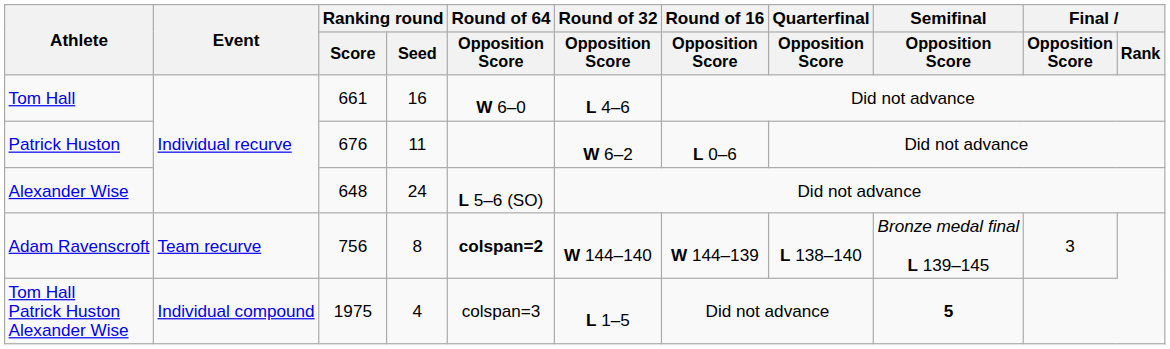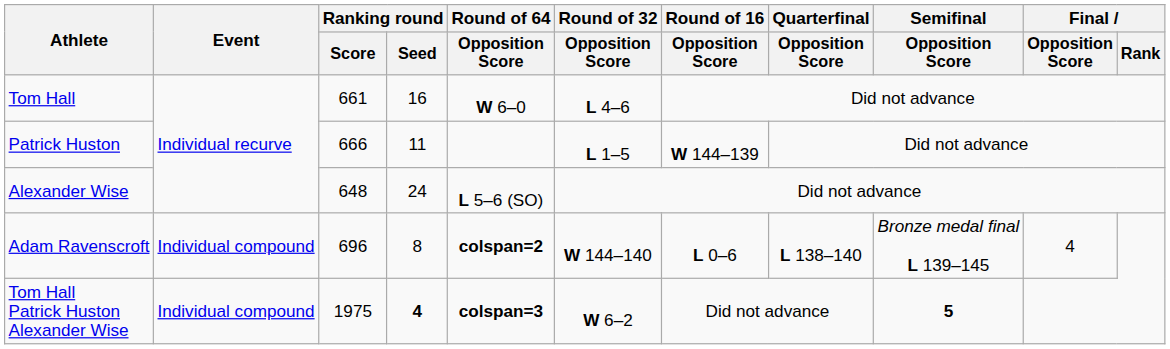(353, 145) 676 -> (353, 145) 666
(608, 154) W 6–2 -> (608, 154) L 1–5
(715, 154) L 0–6 -> (715, 154) W 144–139
(209, 246) Team recurve -> (236, 246) Individual compound
(353, 246) 756 -> (353, 246) 696
(715, 256) W 144–139 -> (715, 256) L 0–6
(1070, 246) 3 -> (1070, 246) 4
(417, 312) normal -> (417, 312) bold
(501, 312) normal -> (501, 312) bold
(608, 321) L 1–5 -> (608, 321) W 6–2
